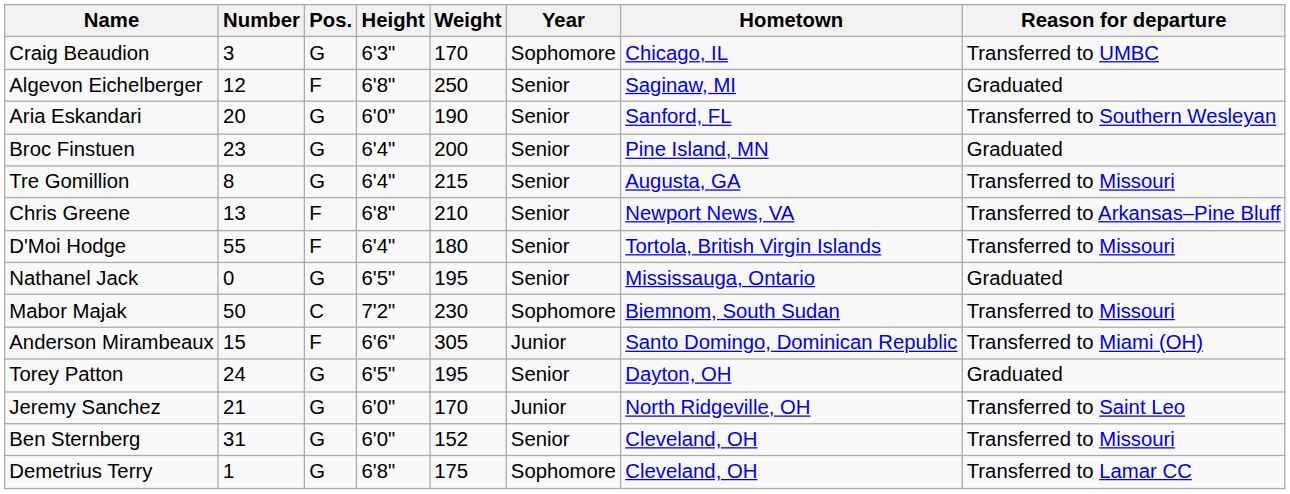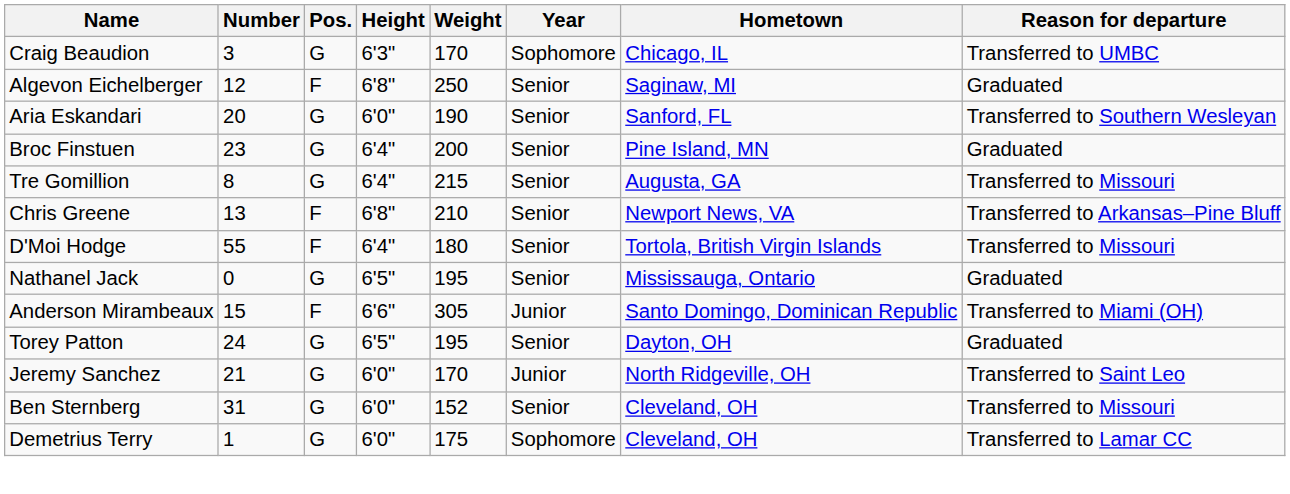- row: (68, 310)
(378, 471) 6'8" -> (378, 439) 6'0"
